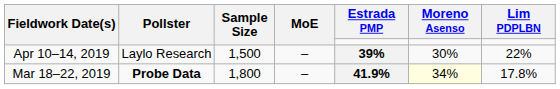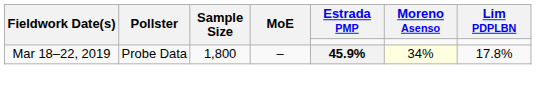- row: (61, 54)
(167, 74) bold -> (154, 54) normal
(371, 74) 41.9% -> (347, 54) 45.9%
